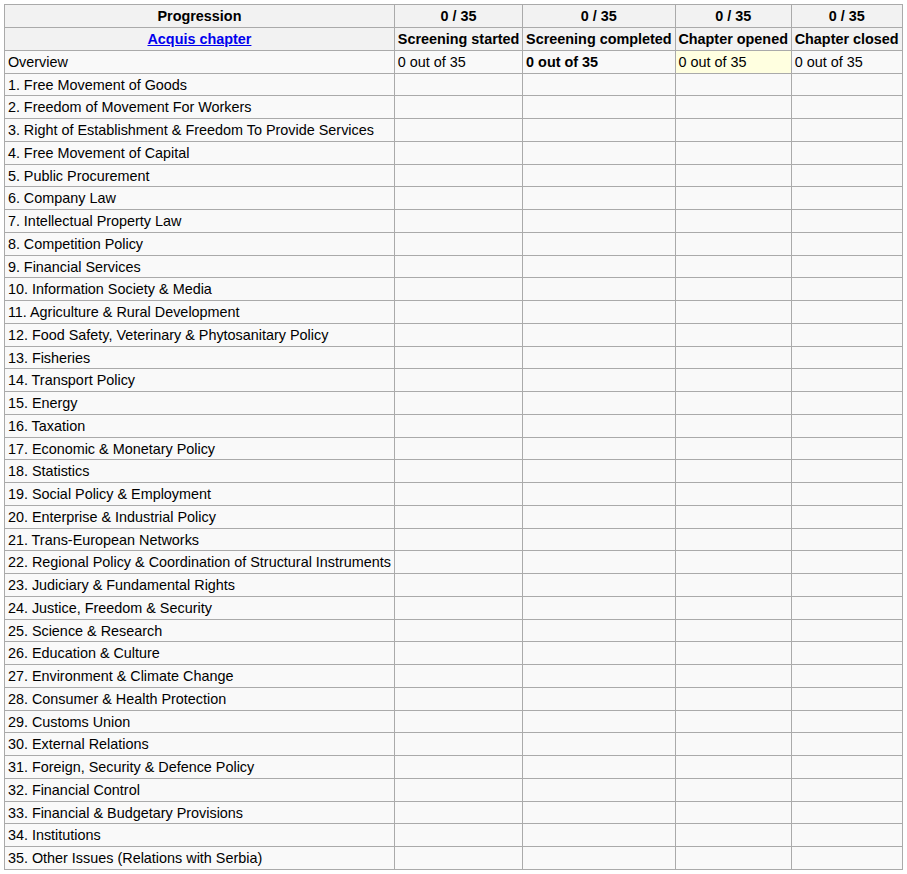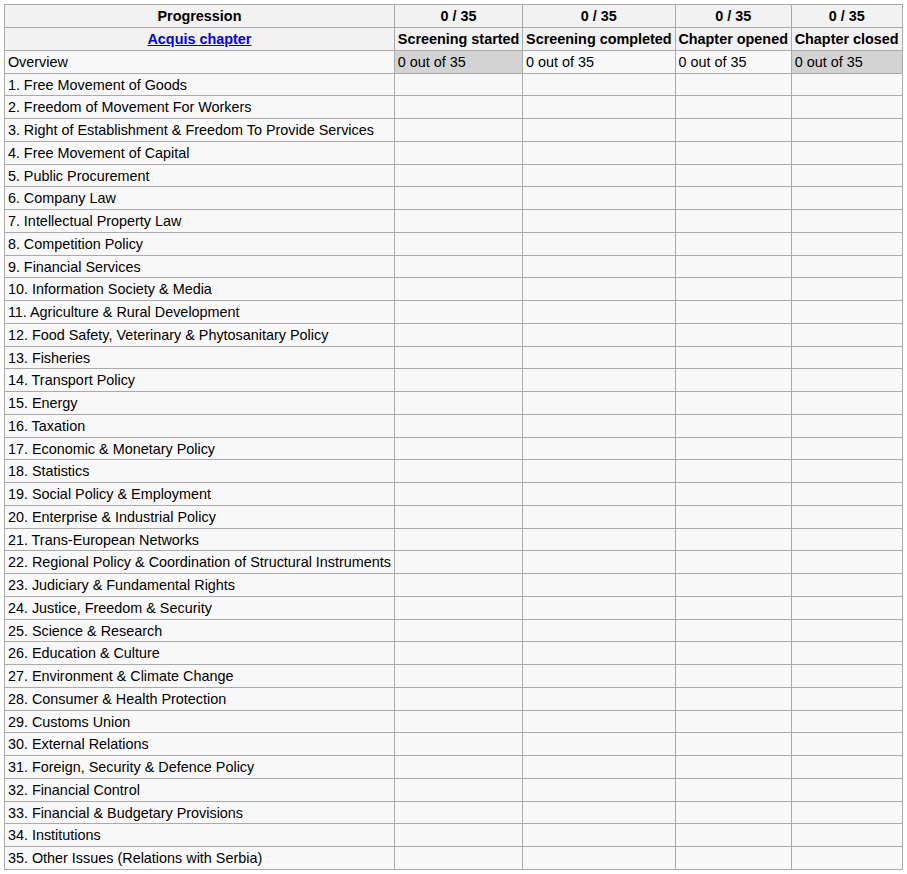(432, 62) no background -> (432, 62) lightgrey background
(562, 62) bold -> (560, 62) normal
(712, 62) lightyellow background -> (712, 62) no background
(829, 62) no background -> (829, 62) lightgrey background
